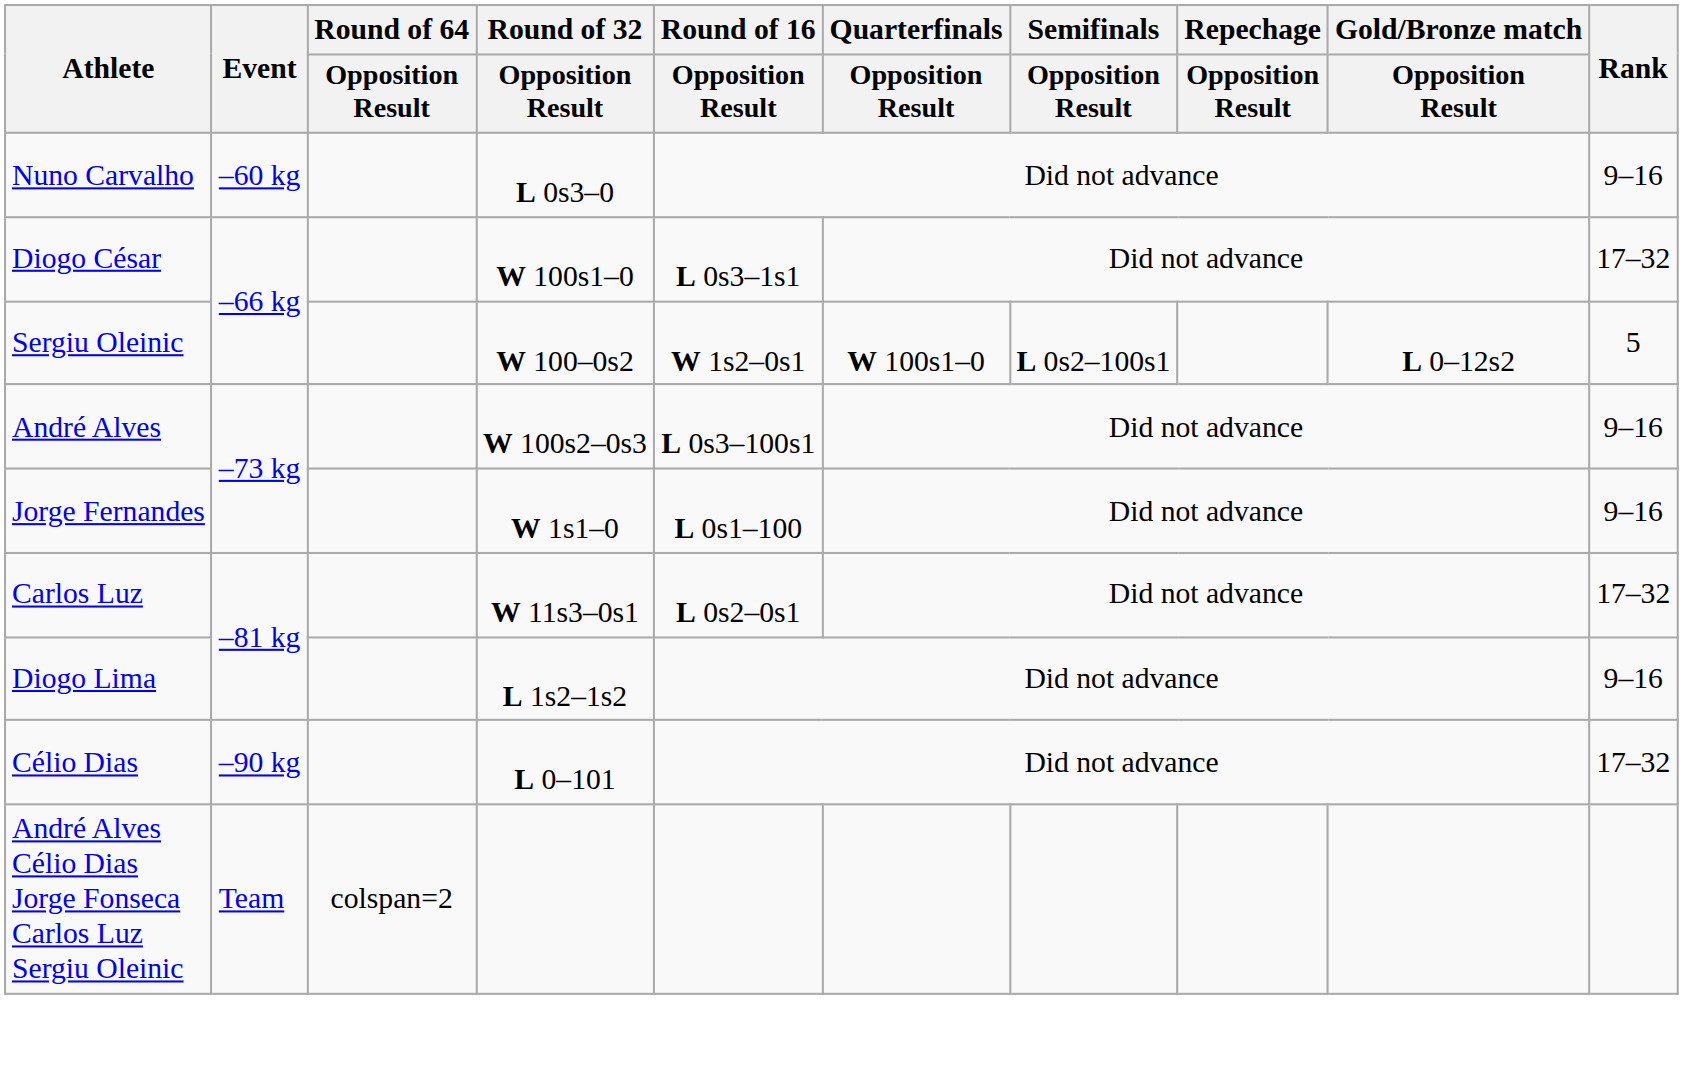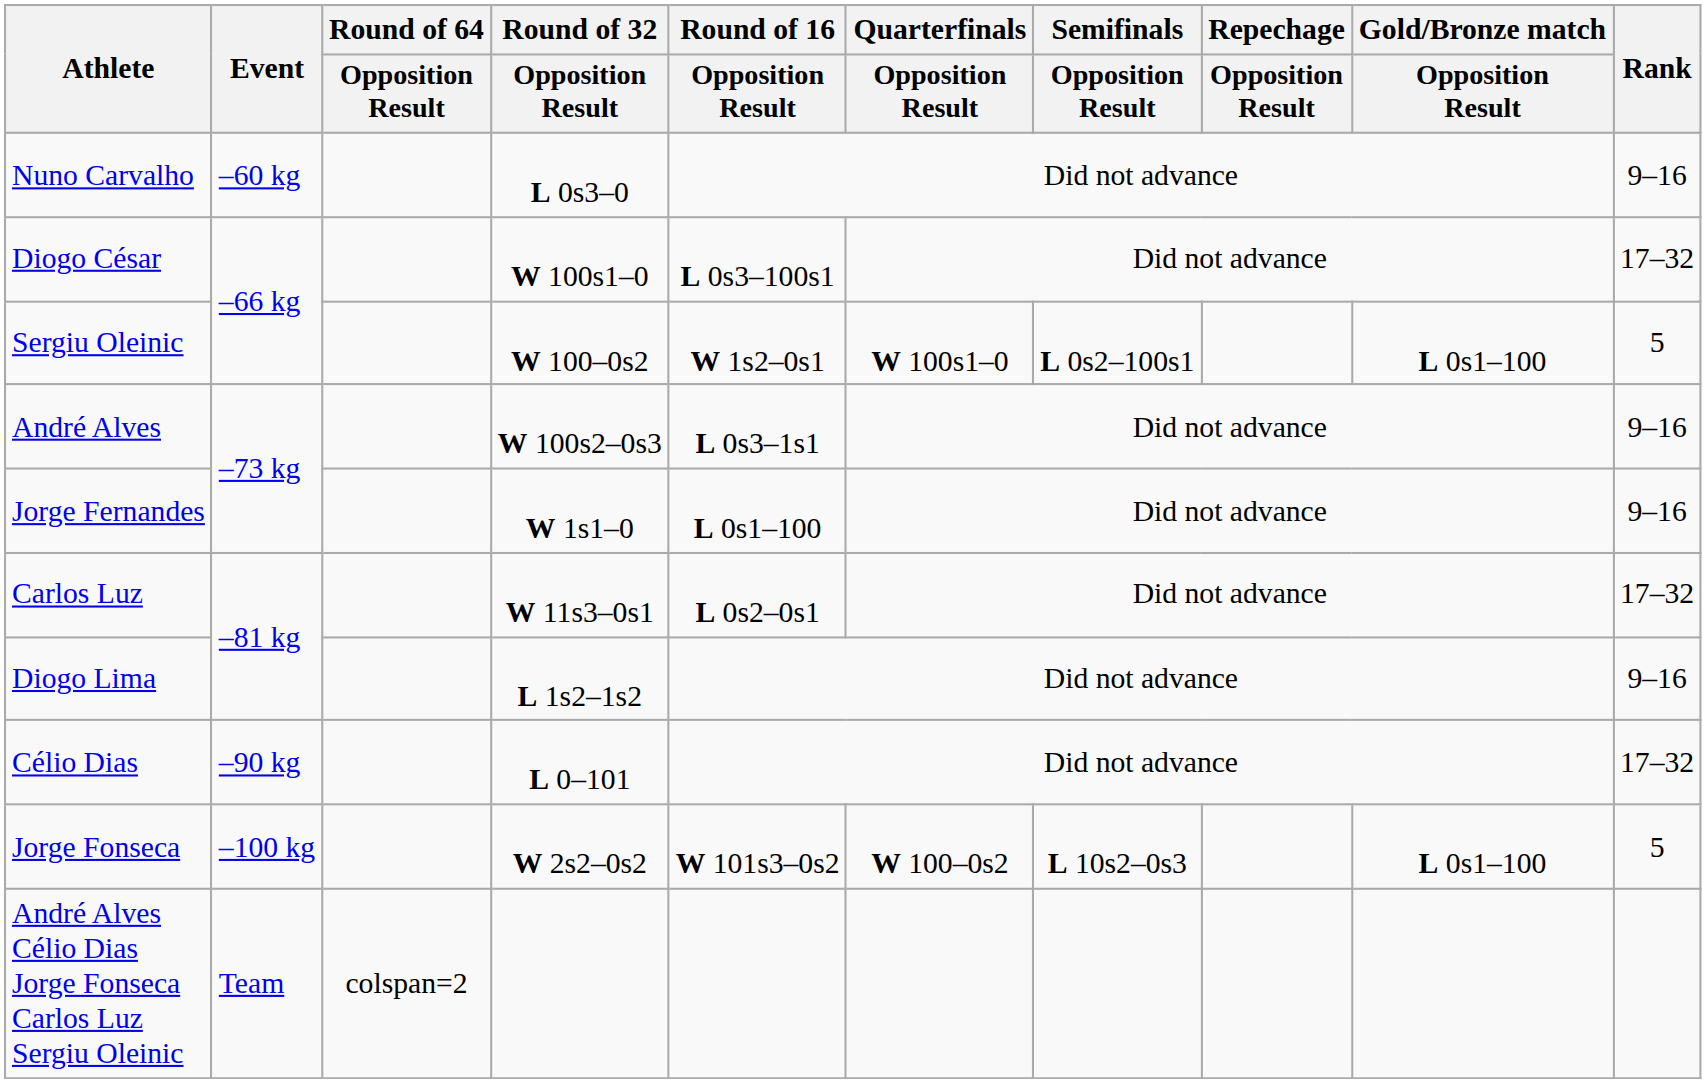(738, 276) L 0s3–1s1 -> (758, 276) L 0s3–100s1
(1459, 360) L 0–12s2 -> (1482, 360) L 0s1–100
(738, 444) L 0s3–100s1 -> (758, 444) L 0s3–1s1
+ row: (96, 846)
